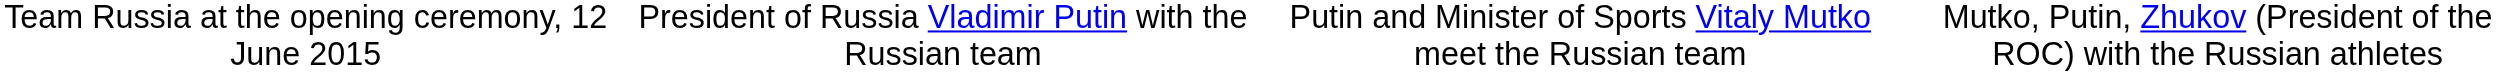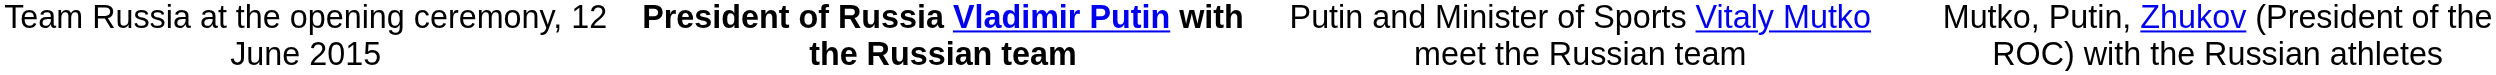(943, 35) normal -> (943, 35) bold
